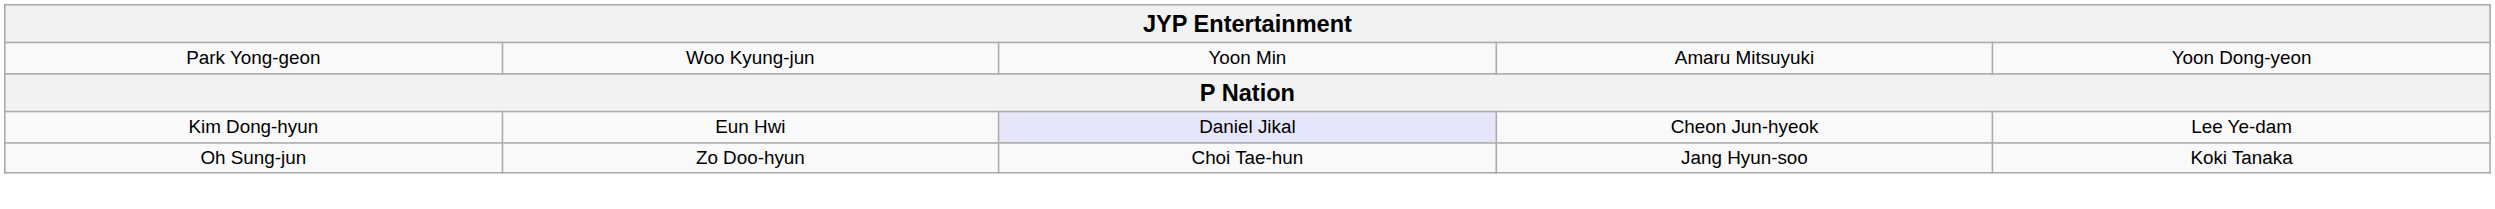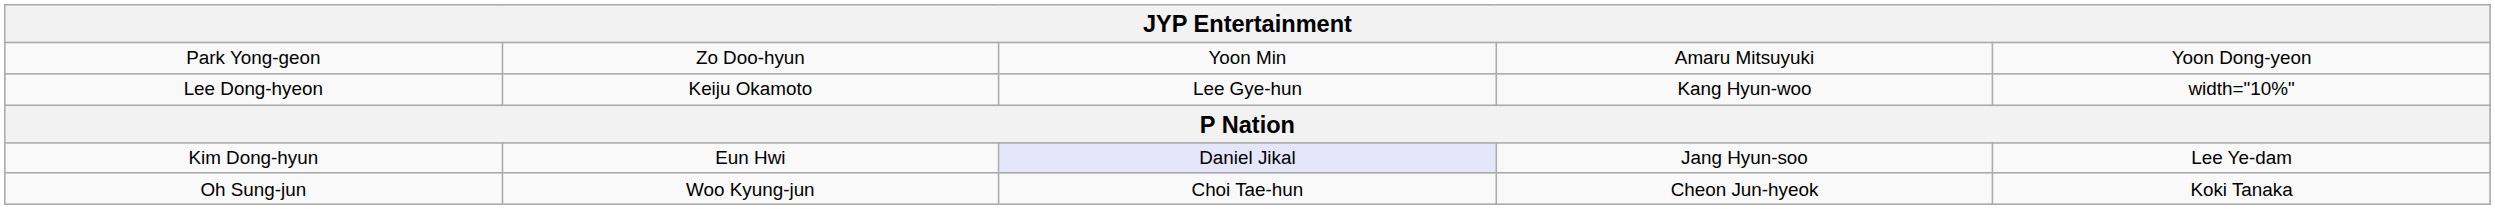(750, 58) Woo Kyung-jun -> (750, 58) Zo Doo-hyun
+ row: (253, 89)
(1744, 127) Cheon Jun-hyeok -> (1744, 158) Jang Hyun-soo
(750, 158) Zo Doo-hyun -> (750, 189) Woo Kyung-jun
(1744, 158) Jang Hyun-soo -> (1744, 189) Cheon Jun-hyeok
